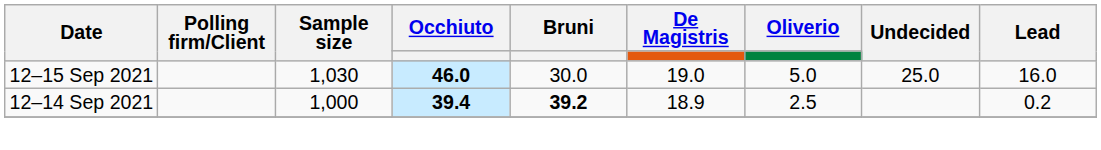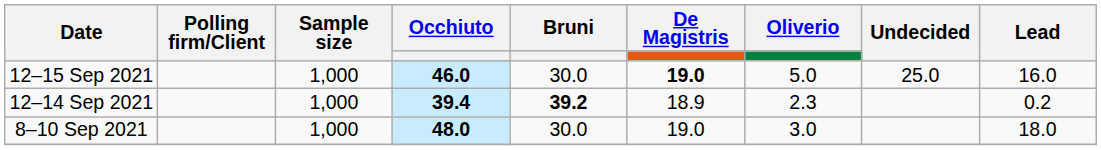(334, 74) 1,030 -> (334, 74) 1,000
(686, 74) normal -> (686, 74) bold
(803, 102) 2.5 -> (803, 102) 2.3
+ row: (81, 130)
